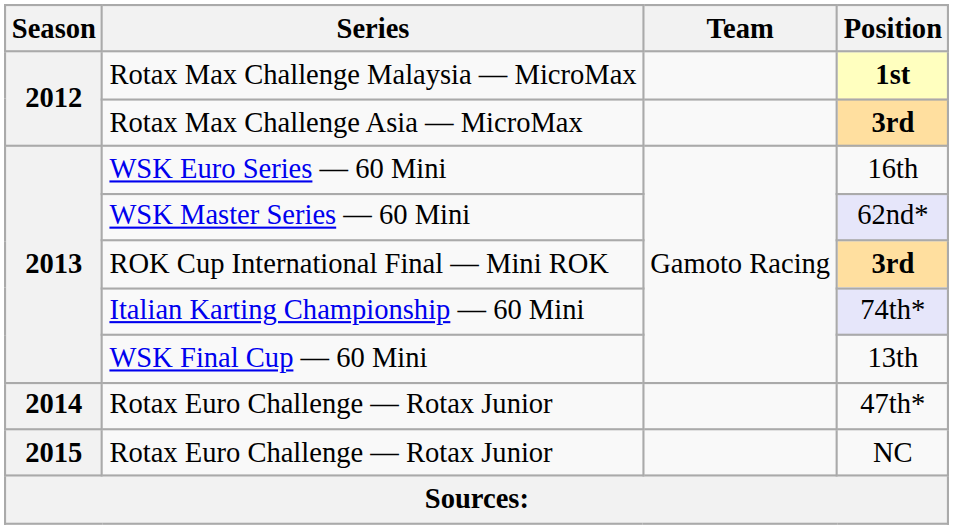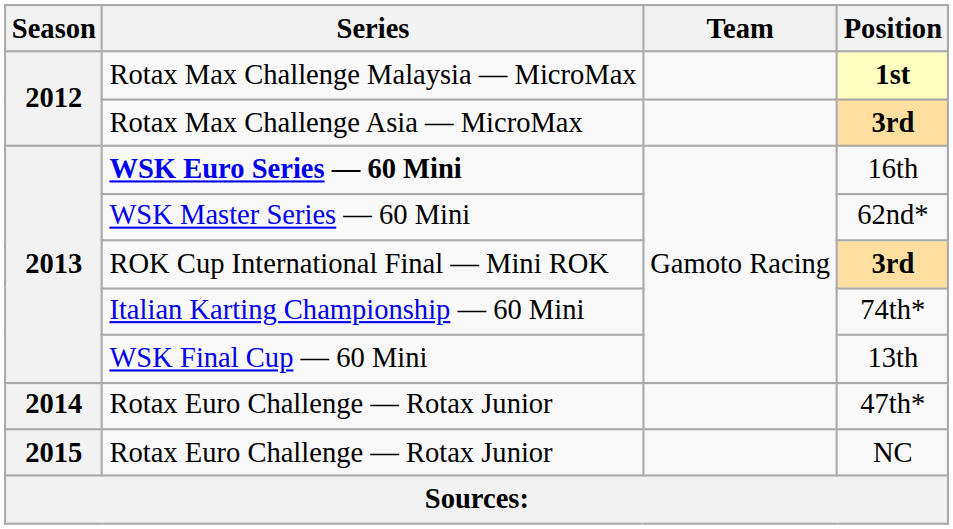(278, 169) normal -> (286, 169) bold
(893, 216) lavender background -> (893, 216) no background
(893, 310) lavender background -> (893, 310) no background
